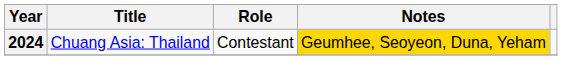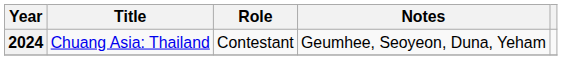(423, 42) gold background -> (423, 42) no background
